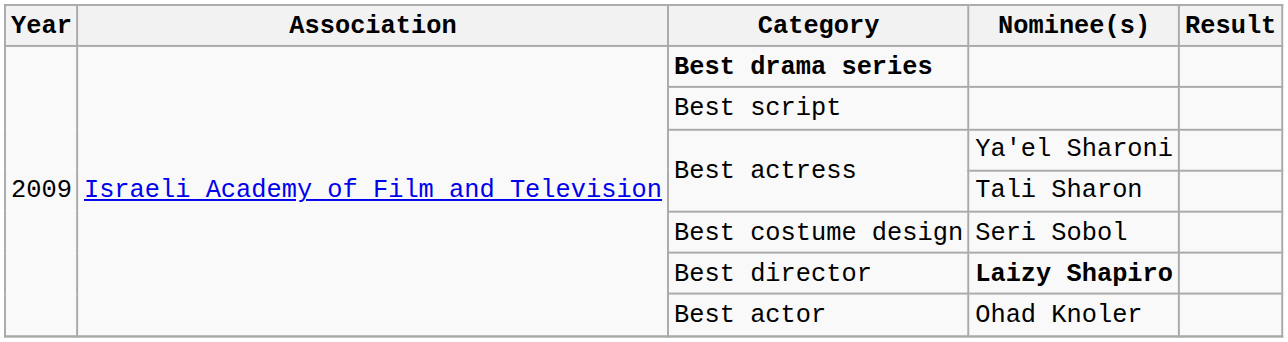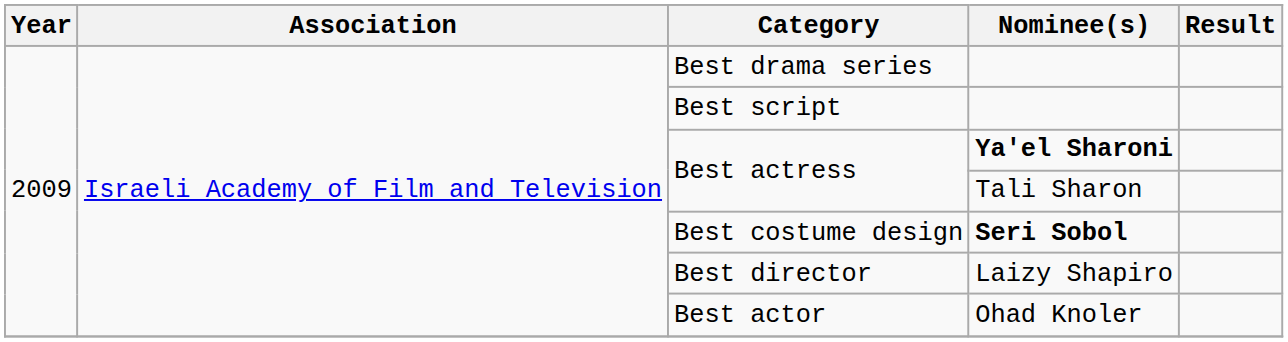(803, 67) bold -> (803, 67) normal
(1074, 150) normal -> (1074, 150) bold
(1051, 232) normal -> (1051, 232) bold
(1074, 274) bold -> (1074, 274) normal
